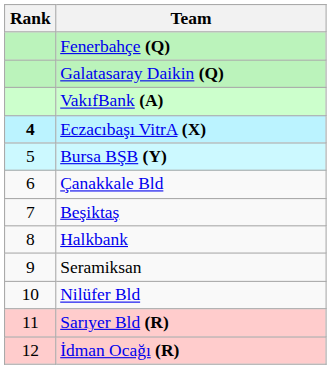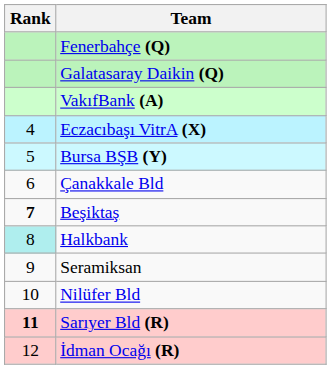(30, 128) bold -> (30, 128) normal
(30, 211) normal -> (30, 211) bold
(30, 239) no background -> (30, 239) paleturquoise background
(30, 322) normal -> (30, 322) bold
